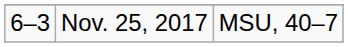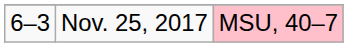(278, 23) no background -> (278, 23) pink background
